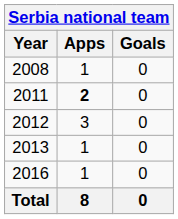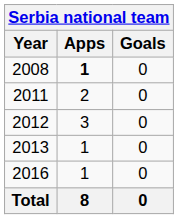(85, 69) normal -> (85, 69) bold
(85, 95) bold -> (85, 95) normal
